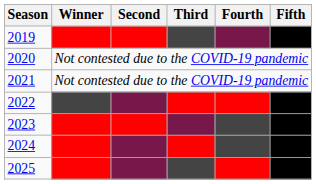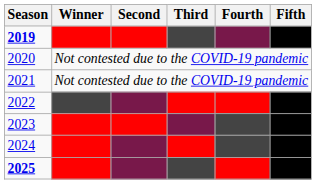(21, 37) normal -> (21, 37) bold
(21, 168) normal -> (21, 168) bold
